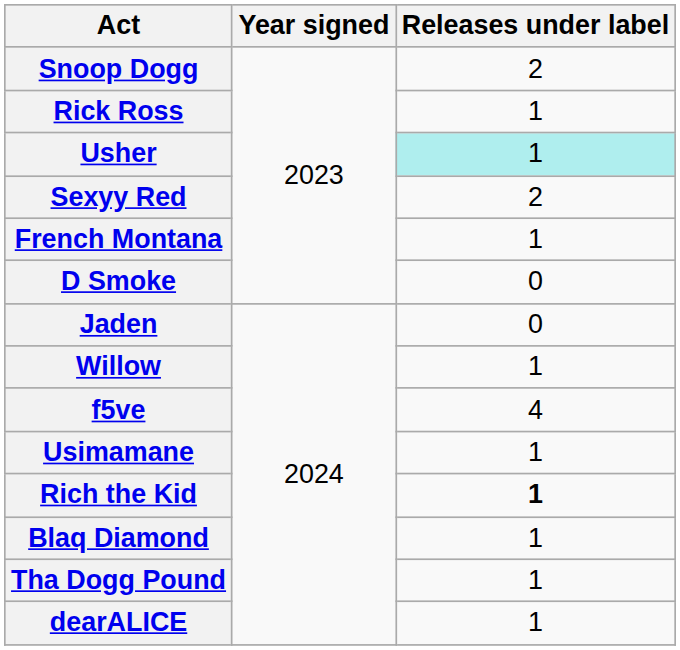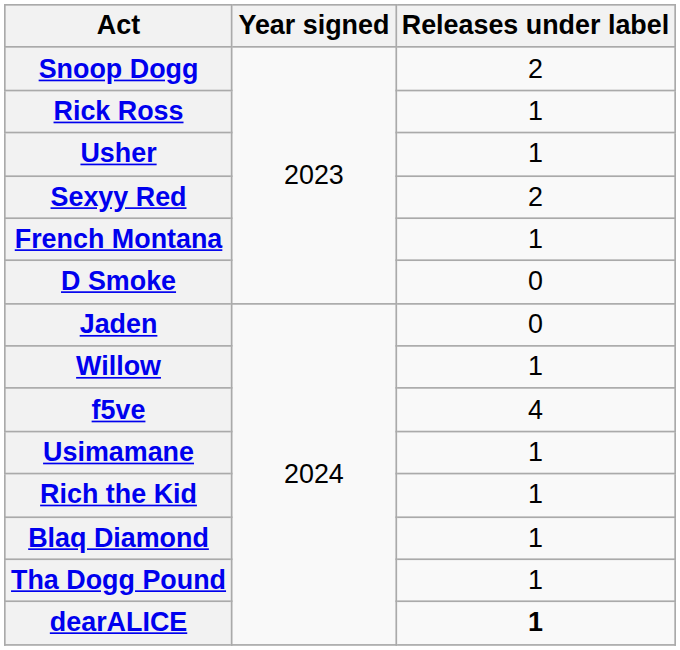(535, 153) paleturquoise background -> (535, 153) no background
(535, 494) bold -> (535, 494) normal
(535, 622) normal -> (535, 622) bold
